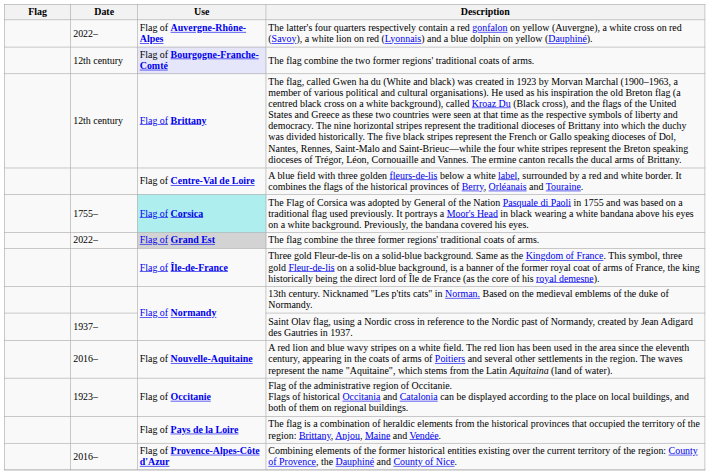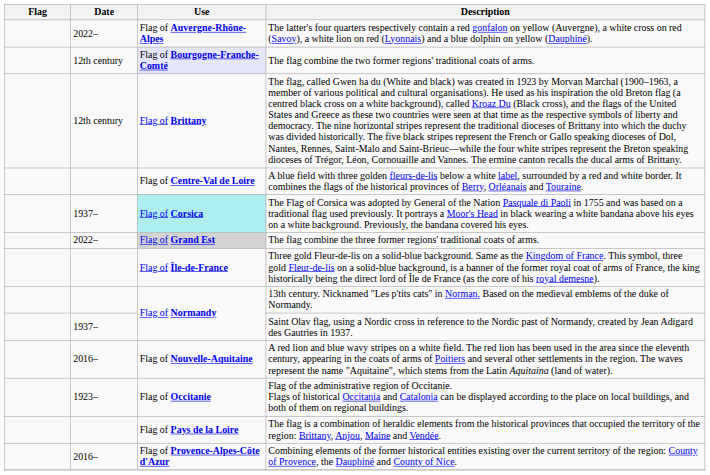(86, 213) 1755– -> (86, 213) 1937–
